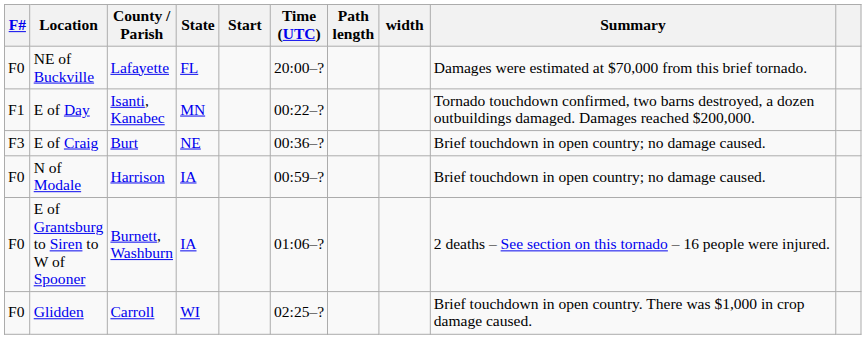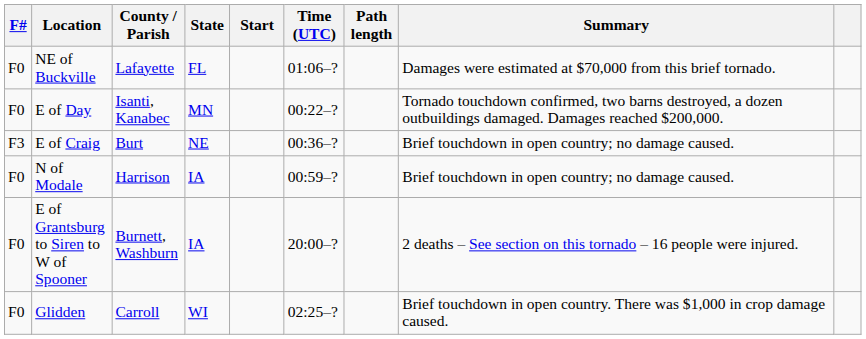- column: (405, 25)
(299, 67) 20:00–? -> (313, 67) 01:06–?
(16, 109) F1 -> (16, 109) F0
(299, 244) 01:06–? -> (313, 244) 20:00–?
